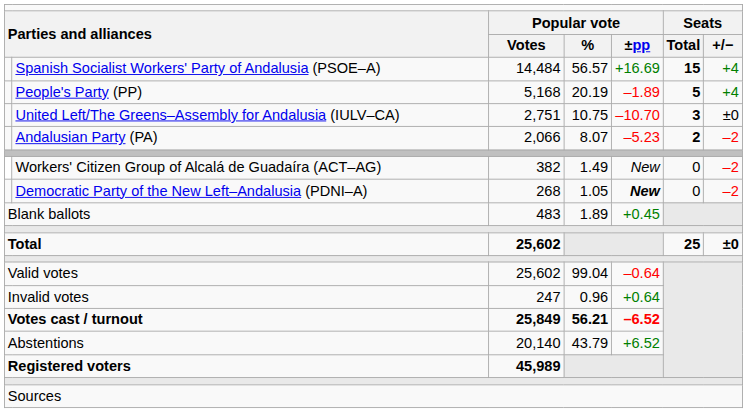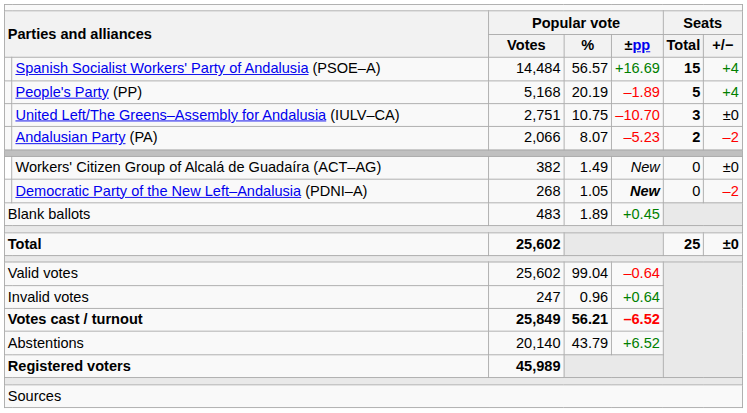(731, 168) –2 -> (731, 168) ±0
